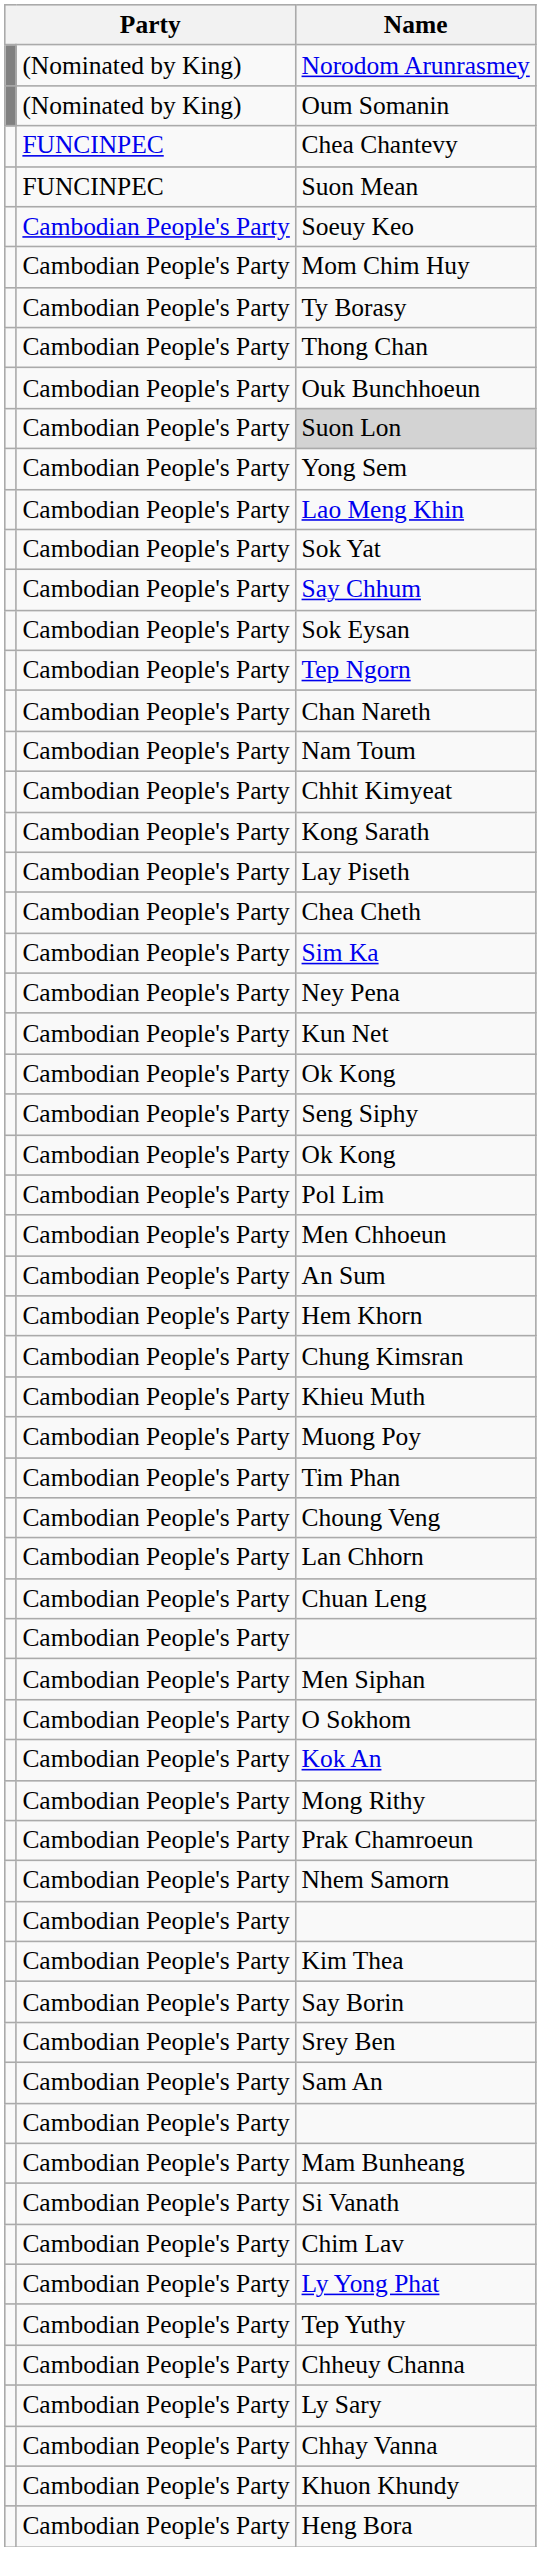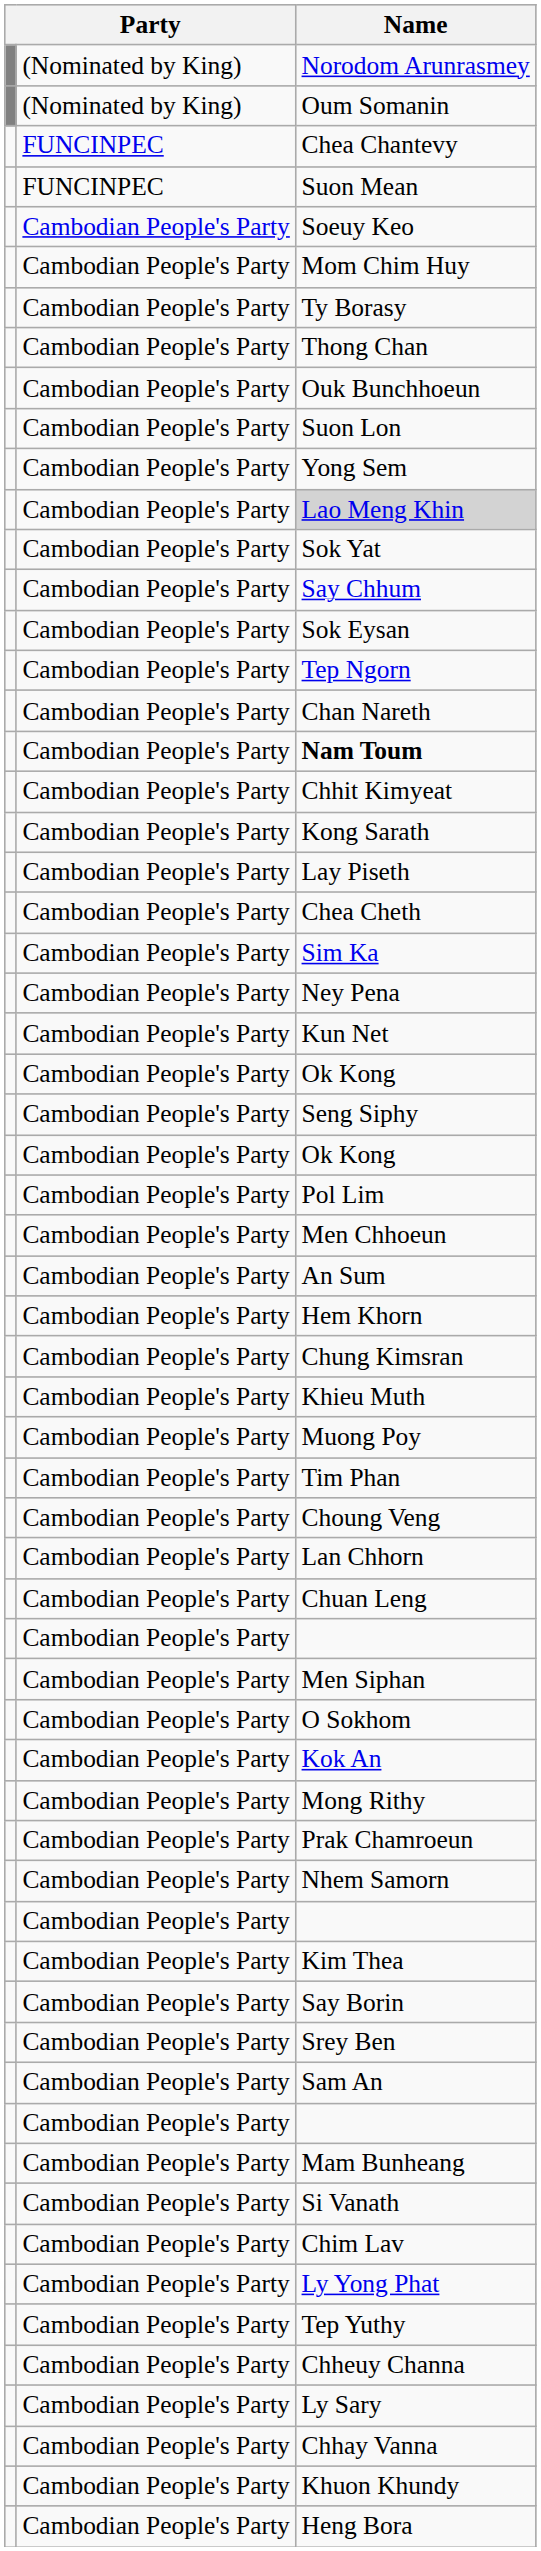(351, 428) lightgrey background -> (351, 428) no background
(383, 508) no background -> (383, 508) lightgrey background
(359, 750) normal -> (362, 750) bold
